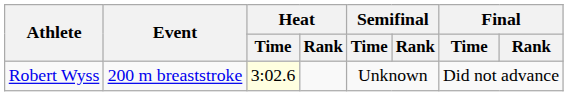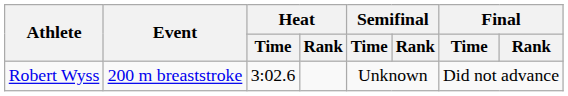(273, 76) lightyellow background -> (273, 76) no background
